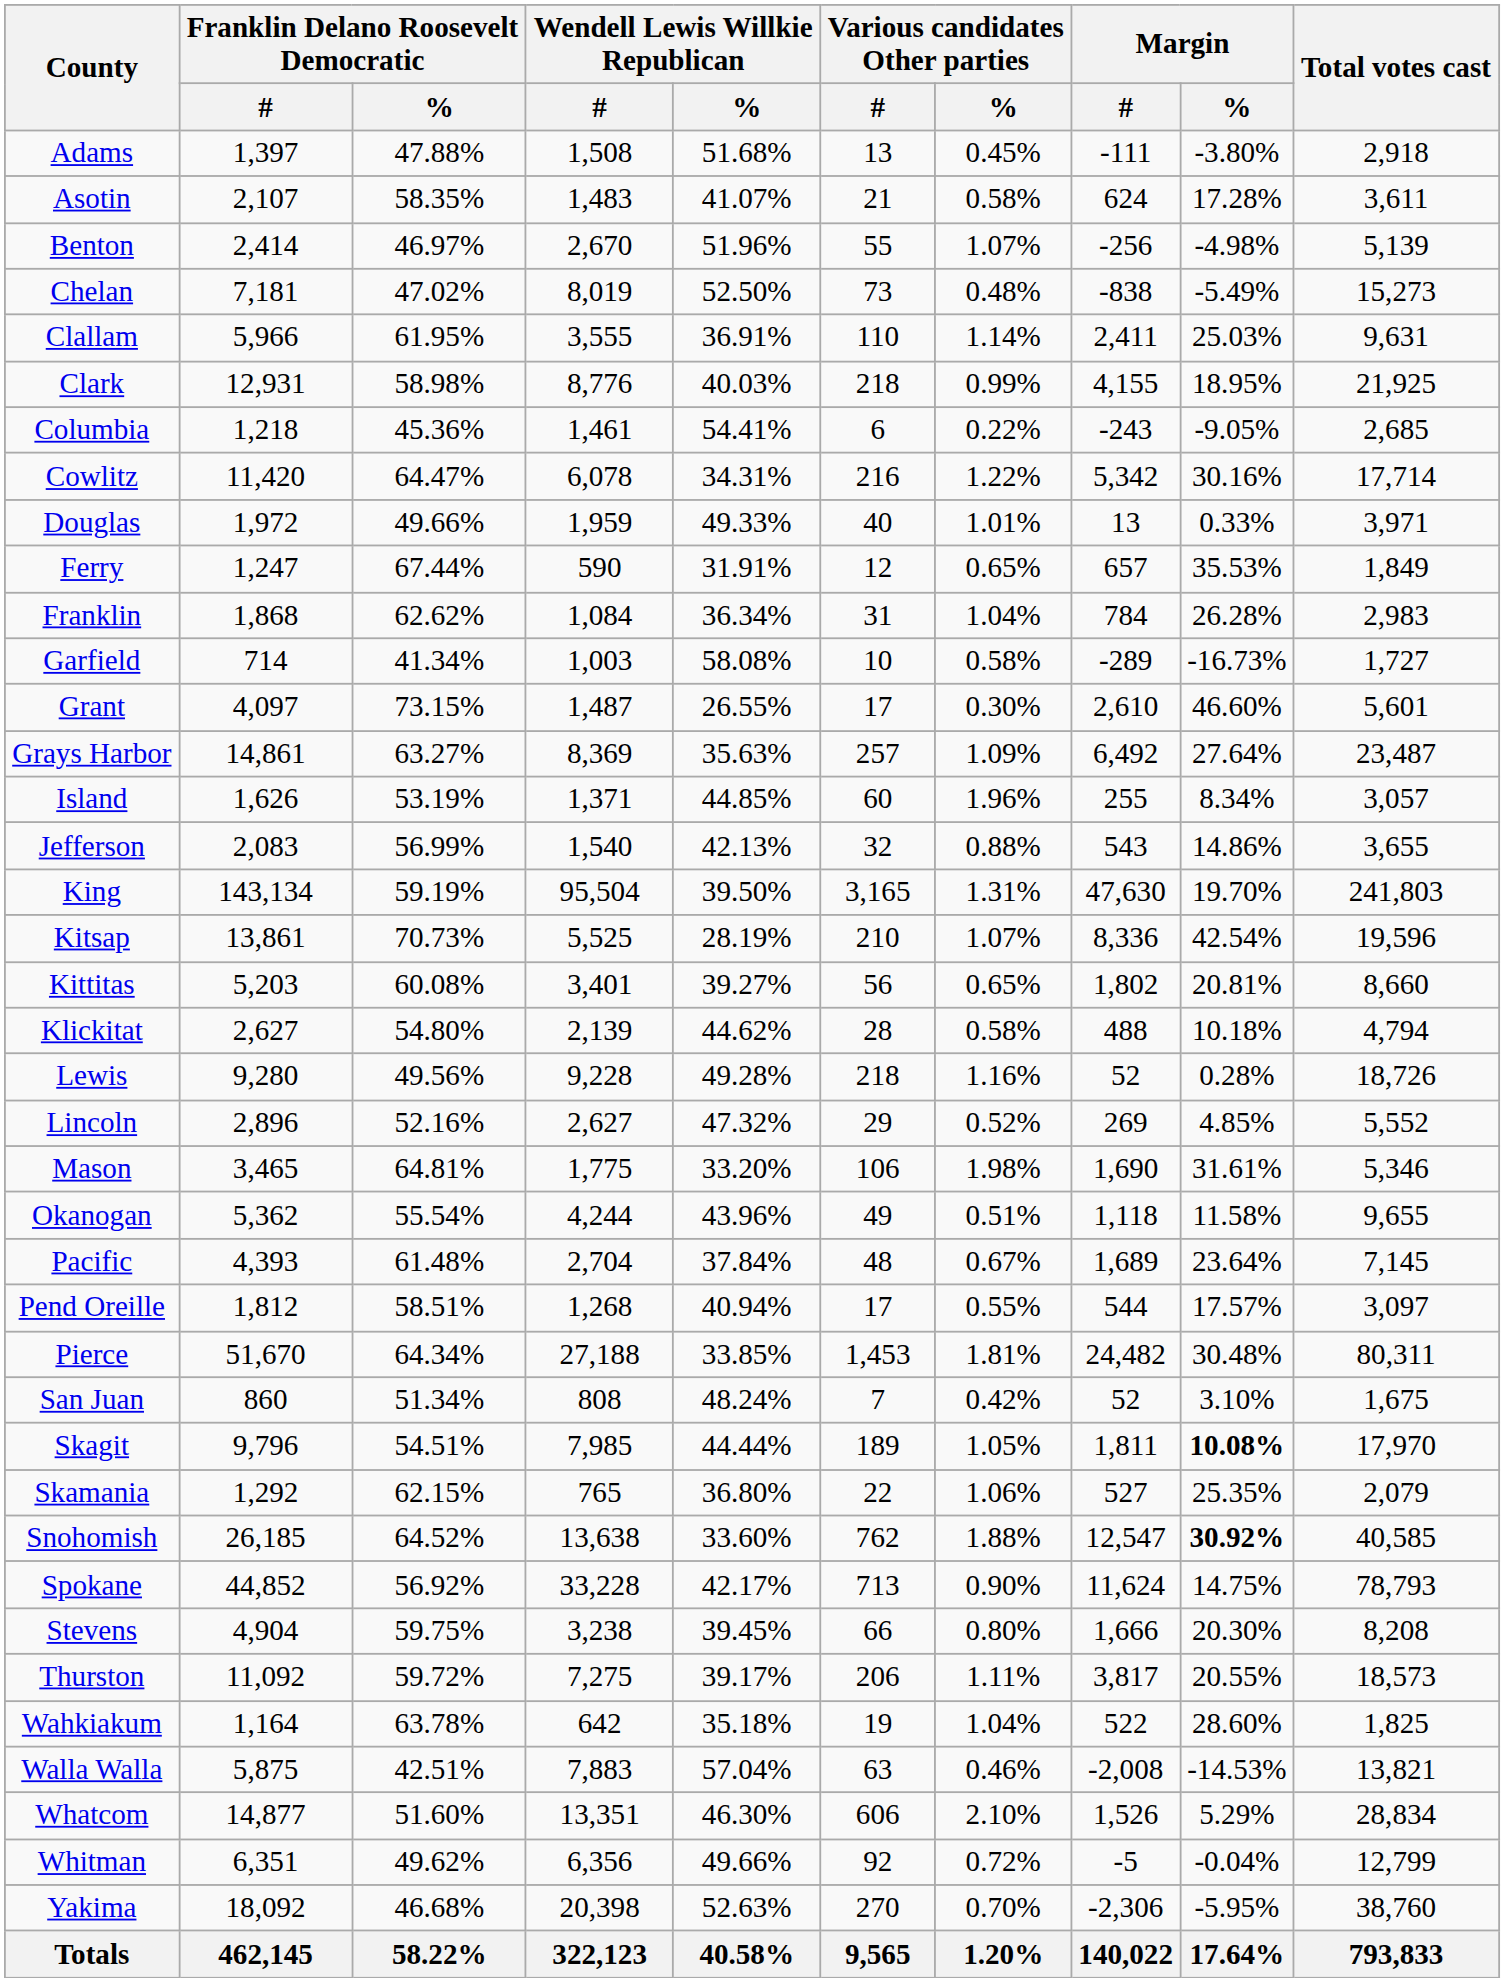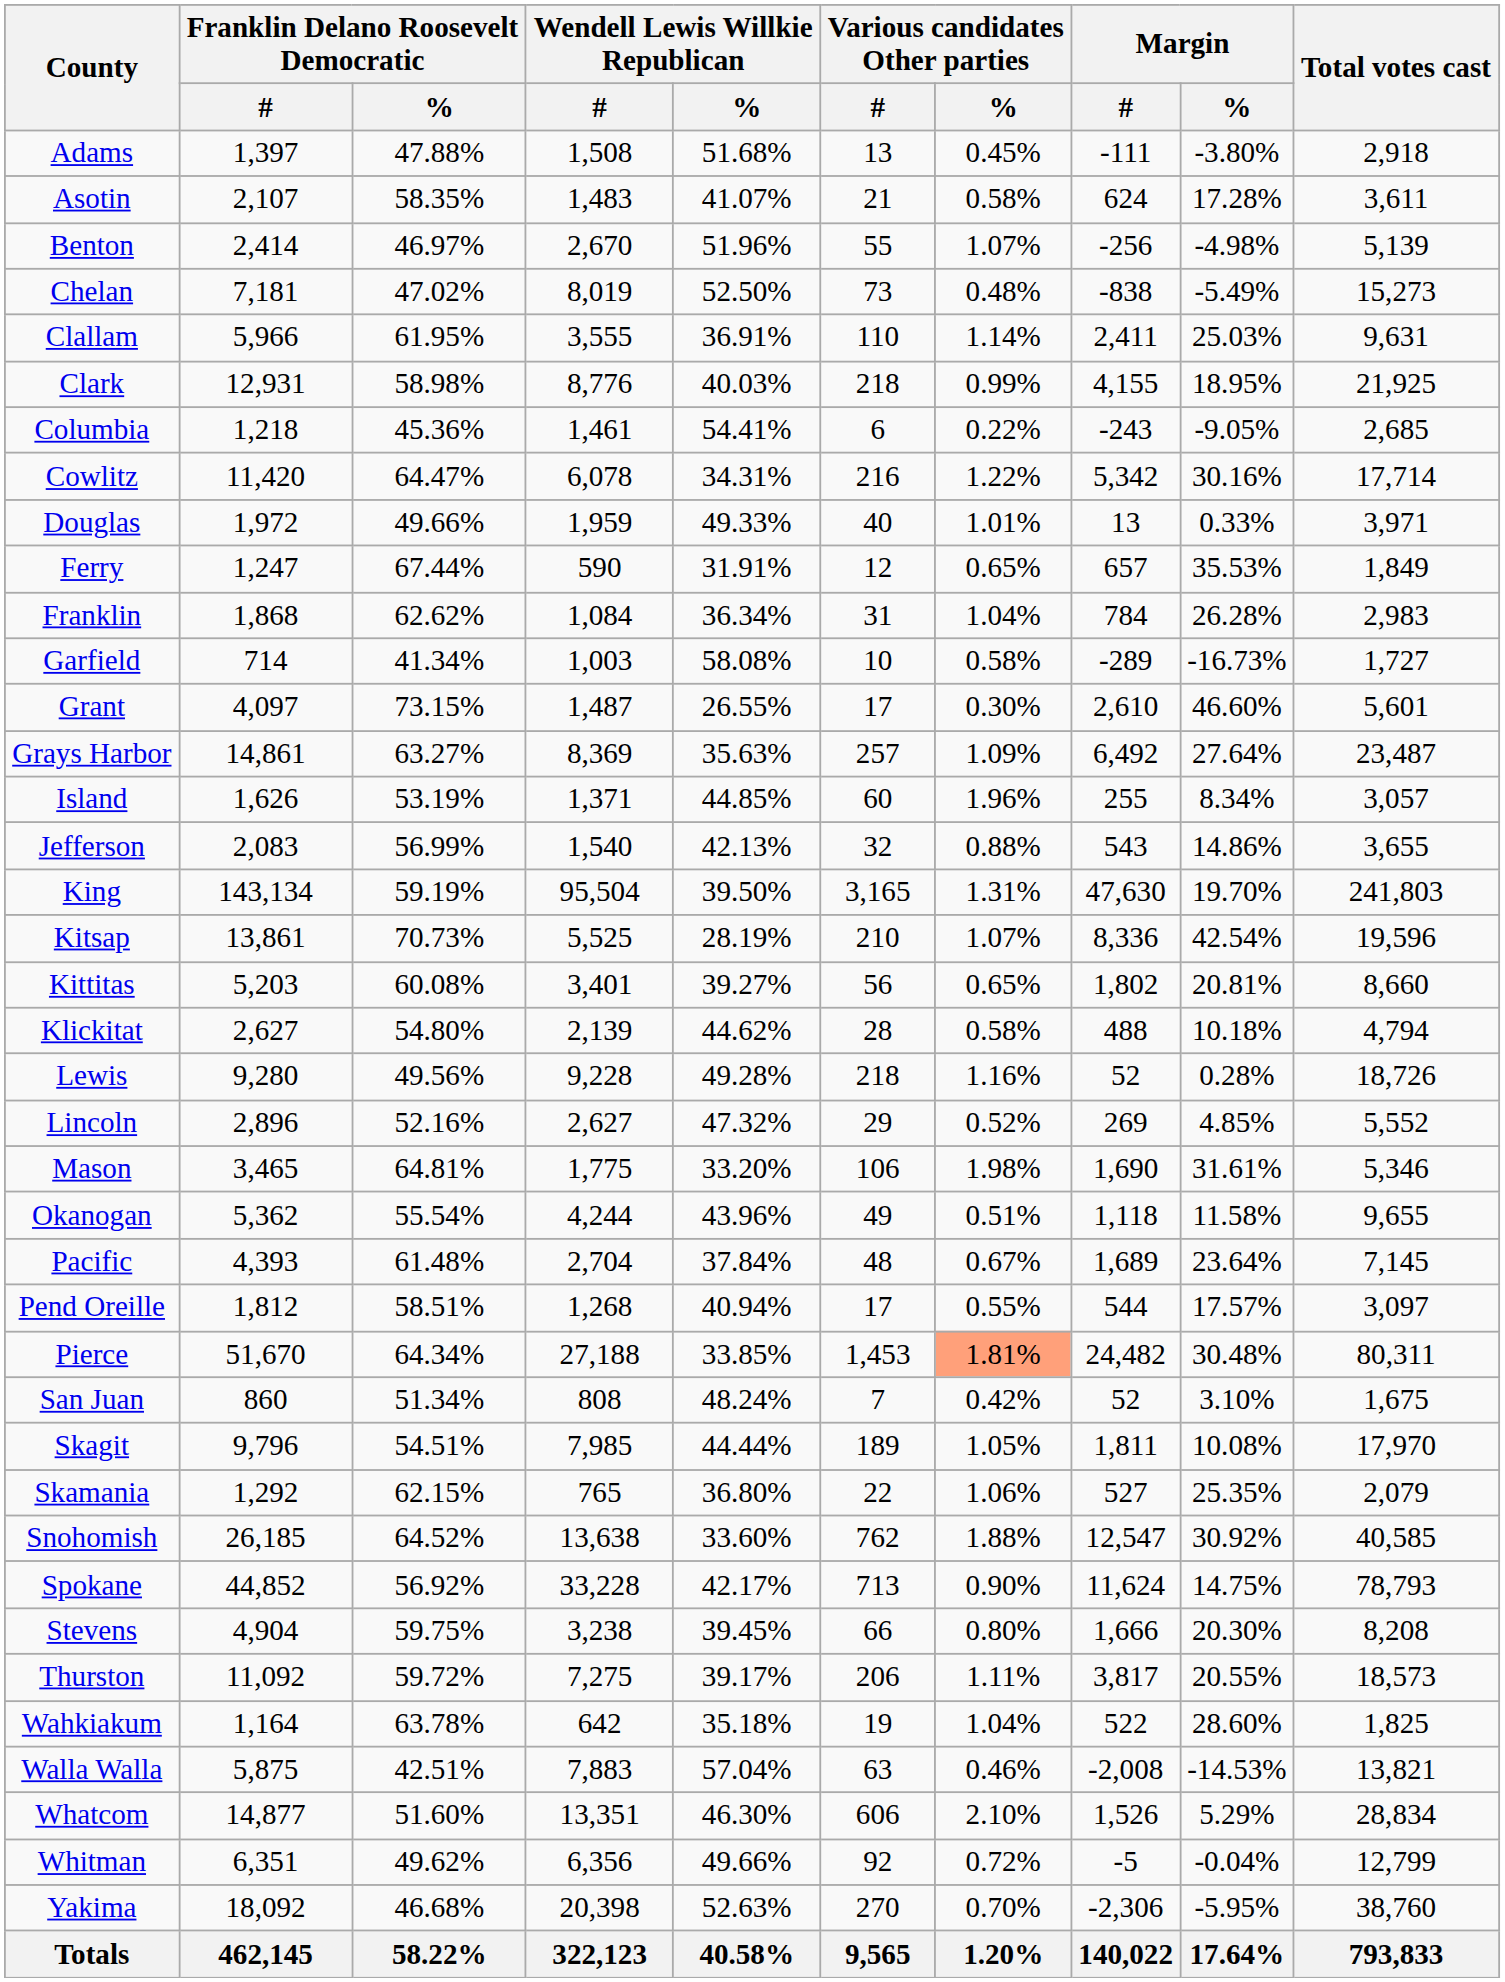(1003, 1353) no background -> (1003, 1353) lightsalmon background
(1237, 1445) bold -> (1237, 1445) normal
(1237, 1538) bold -> (1237, 1538) normal
